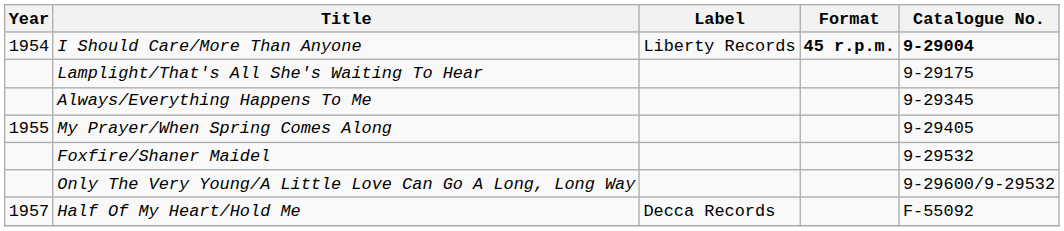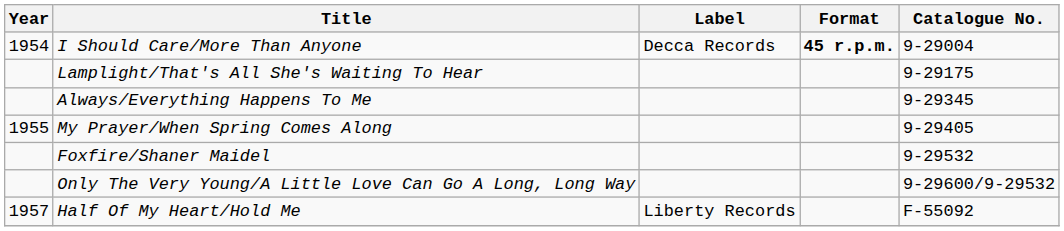(720, 46) Liberty Records -> (709, 46) Decca Records
(938, 46) bold -> (938, 46) normal
(709, 211) Decca Records -> (720, 211) Liberty Records
